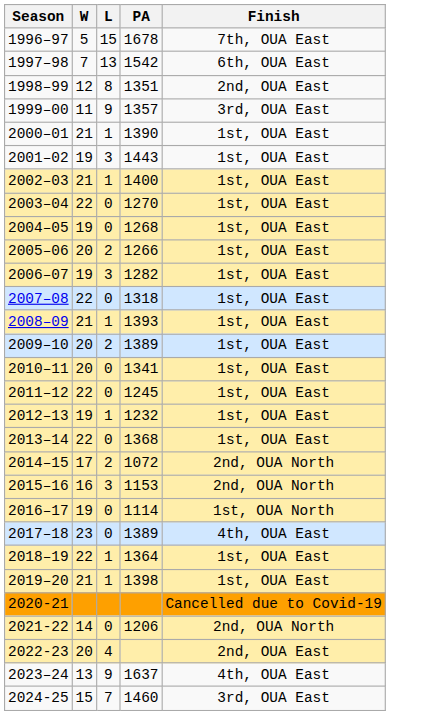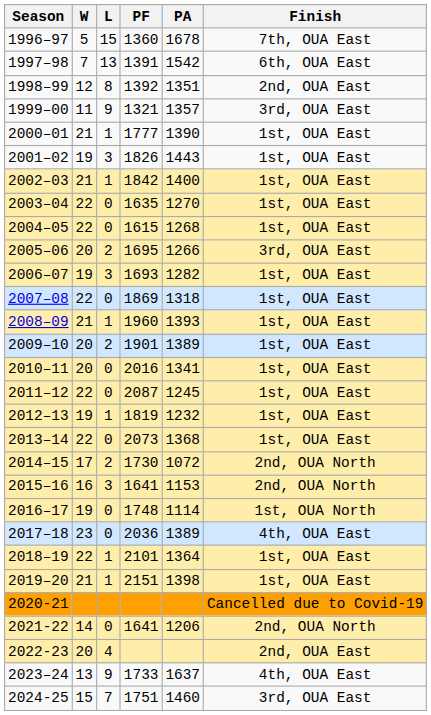+ column: (141, 16)
(84, 228) 19 -> (84, 228) 22
(274, 251) 1st, OUA East -> (315, 251) 3rd, OUA East
